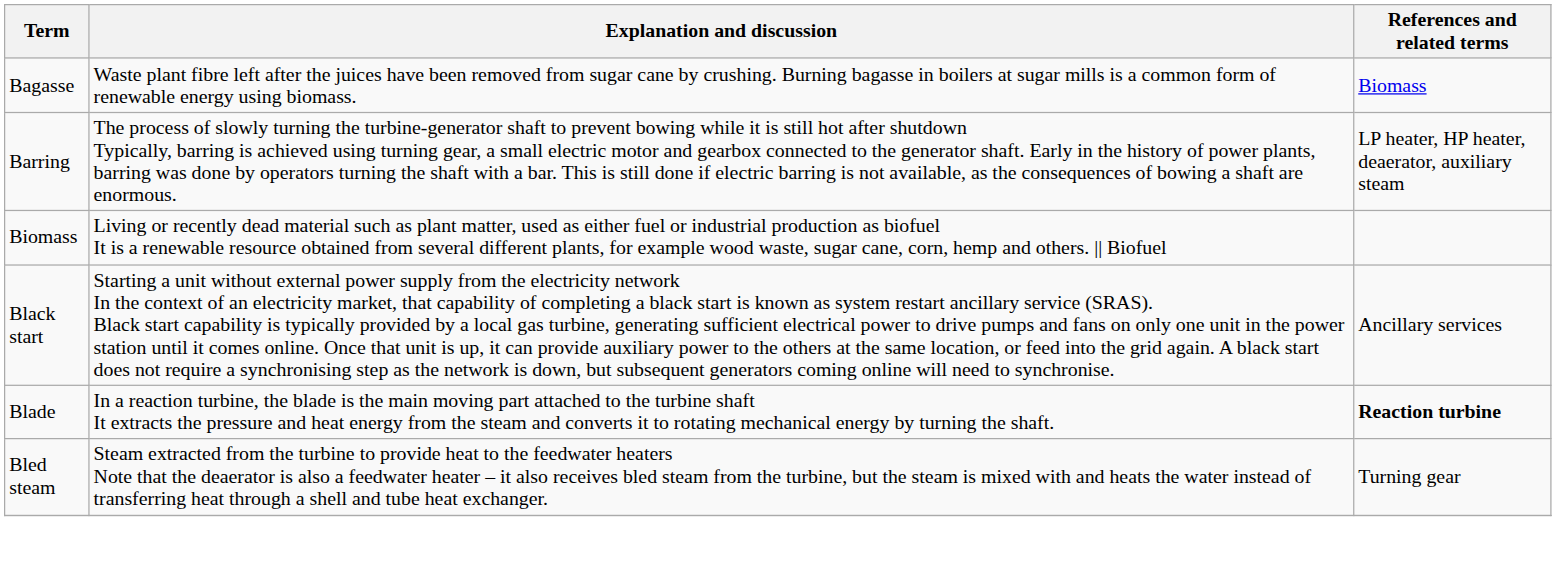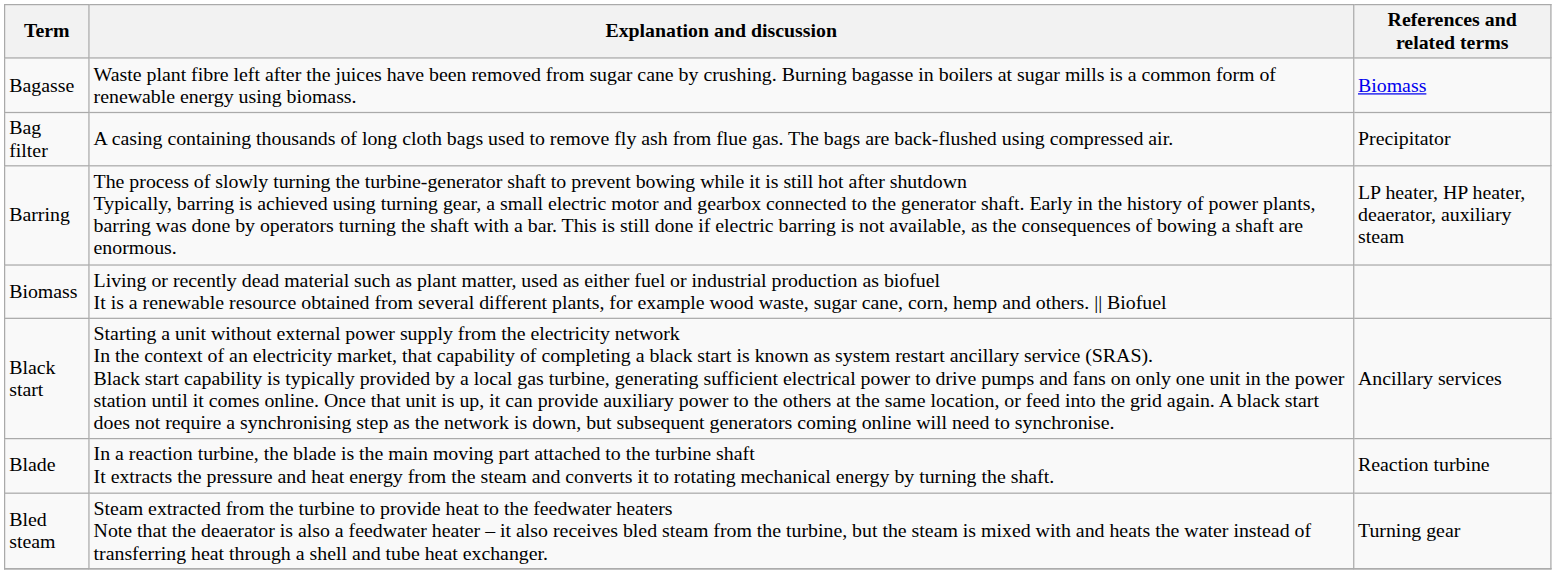+ row: (28, 138)
(1430, 411) bold -> (1424, 465) normal
